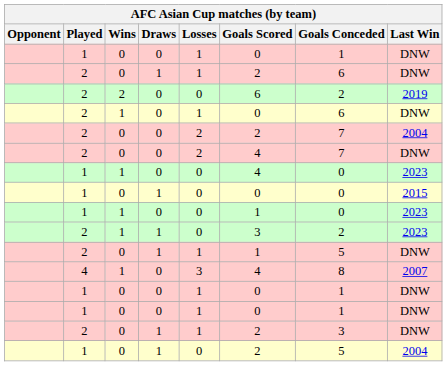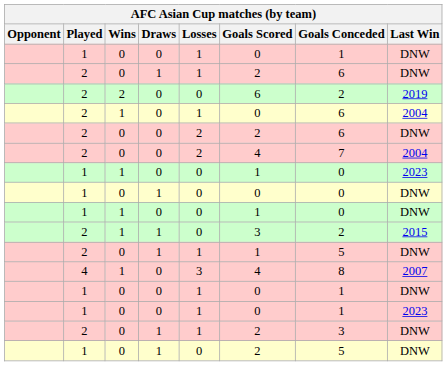(415, 113) DNW -> (415, 113) 2004
(341, 133) 7 -> (341, 133) 6
(415, 133) 2004 -> (415, 133) DNW
(415, 152) DNW -> (415, 152) 2004
(257, 172) 4 -> (257, 172) 1
(415, 192) 2015 -> (415, 192) DNW
(415, 212) 2023 -> (415, 212) DNW
(415, 232) 2023 -> (415, 232) 2015
(415, 311) DNW -> (415, 311) 2023
(415, 350) 2004 -> (415, 350) DNW
